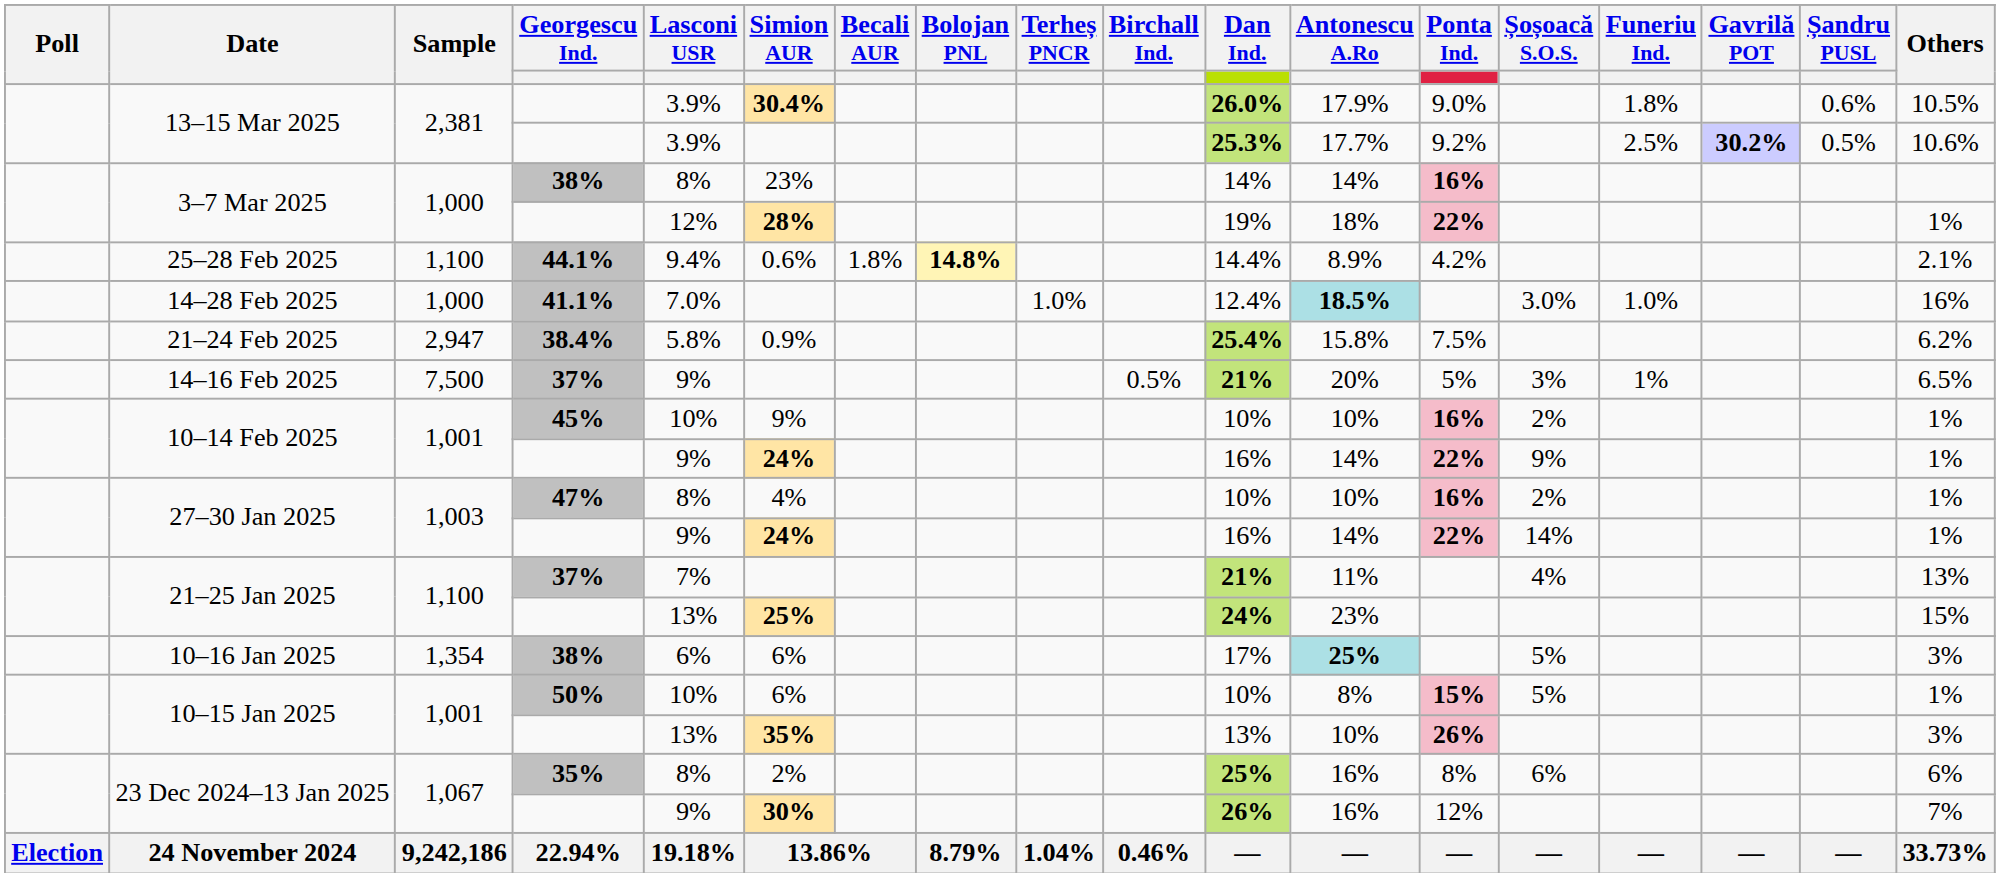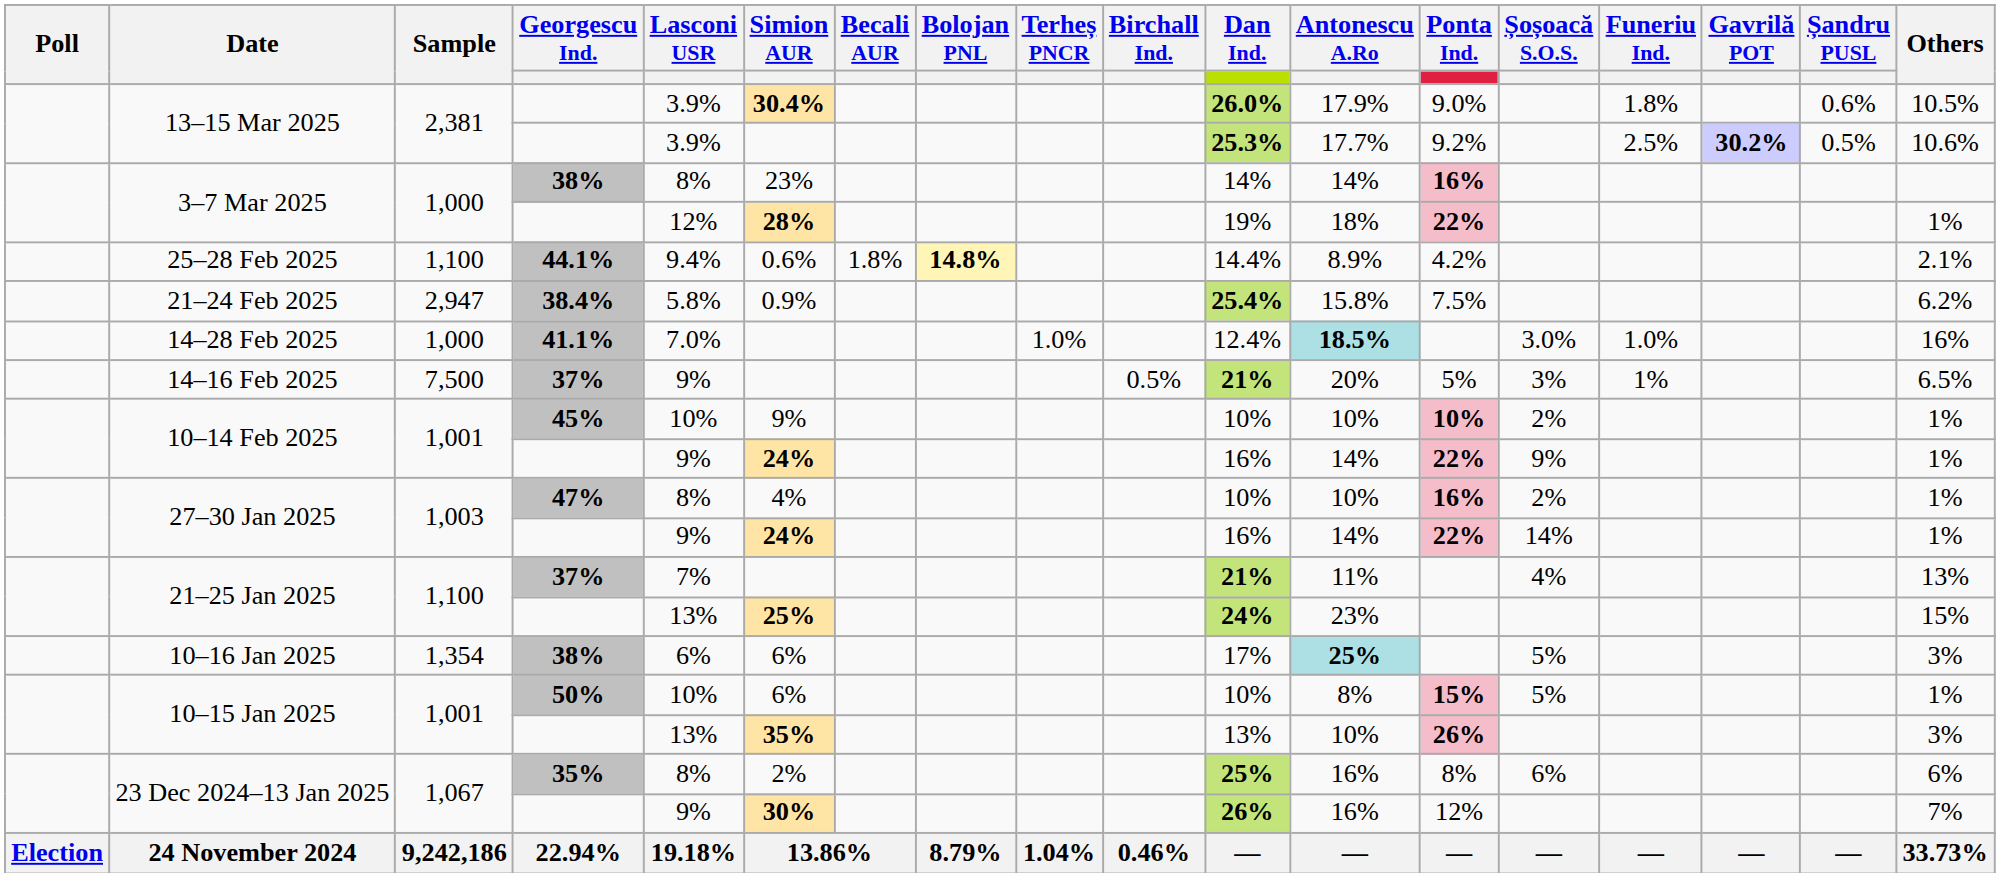rows swapped: (252, 299) <-> (252, 339)
(1459, 418) 16% -> (1459, 418) 10%
